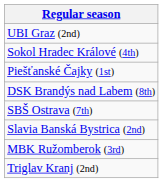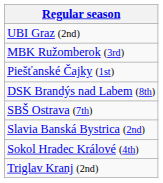(73, 52) Sokol Hradec Králové (4th) -> (66, 52) MBK Ružomberok (3rd)
(66, 149) MBK Ružomberok (3rd) -> (73, 149) Sokol Hradec Králové (4th)
